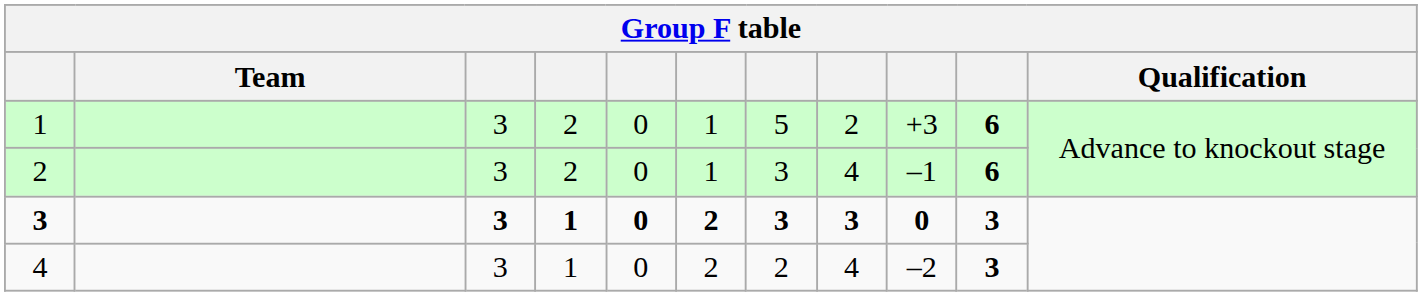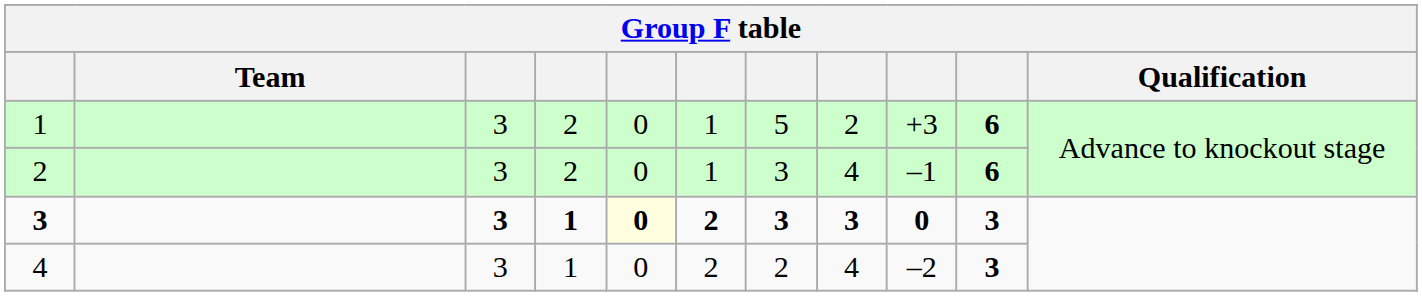(641, 219) no background -> (641, 219) lightyellow background
